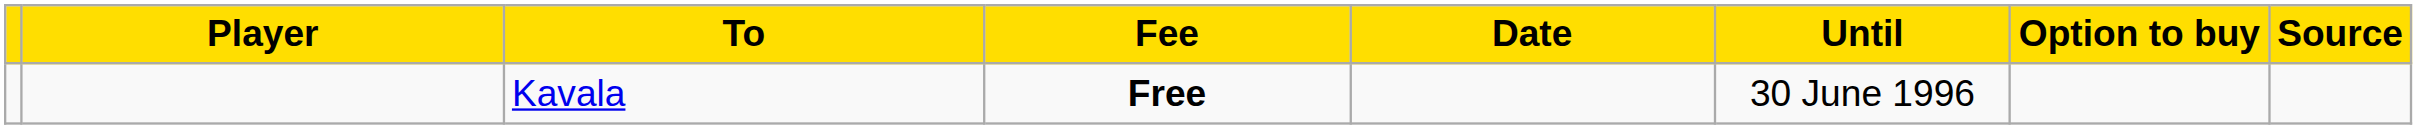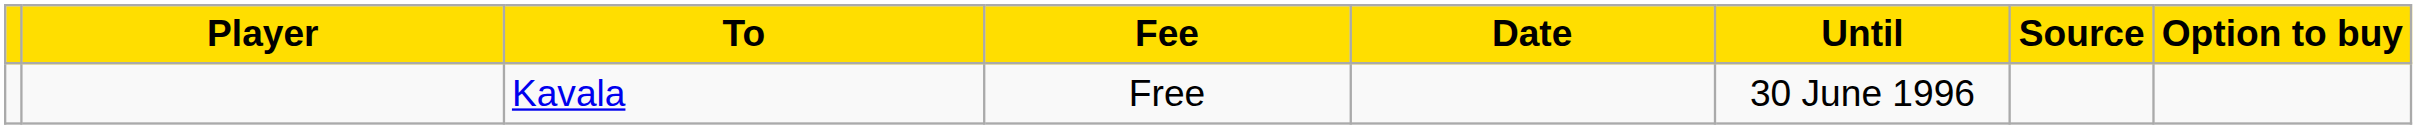columns swapped: (2139, 33) <-> (2340, 33)
(1167, 92) bold -> (1167, 92) normal
